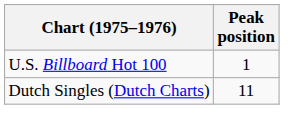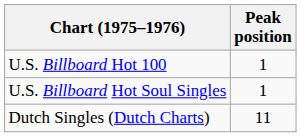+ row: (117, 90)
